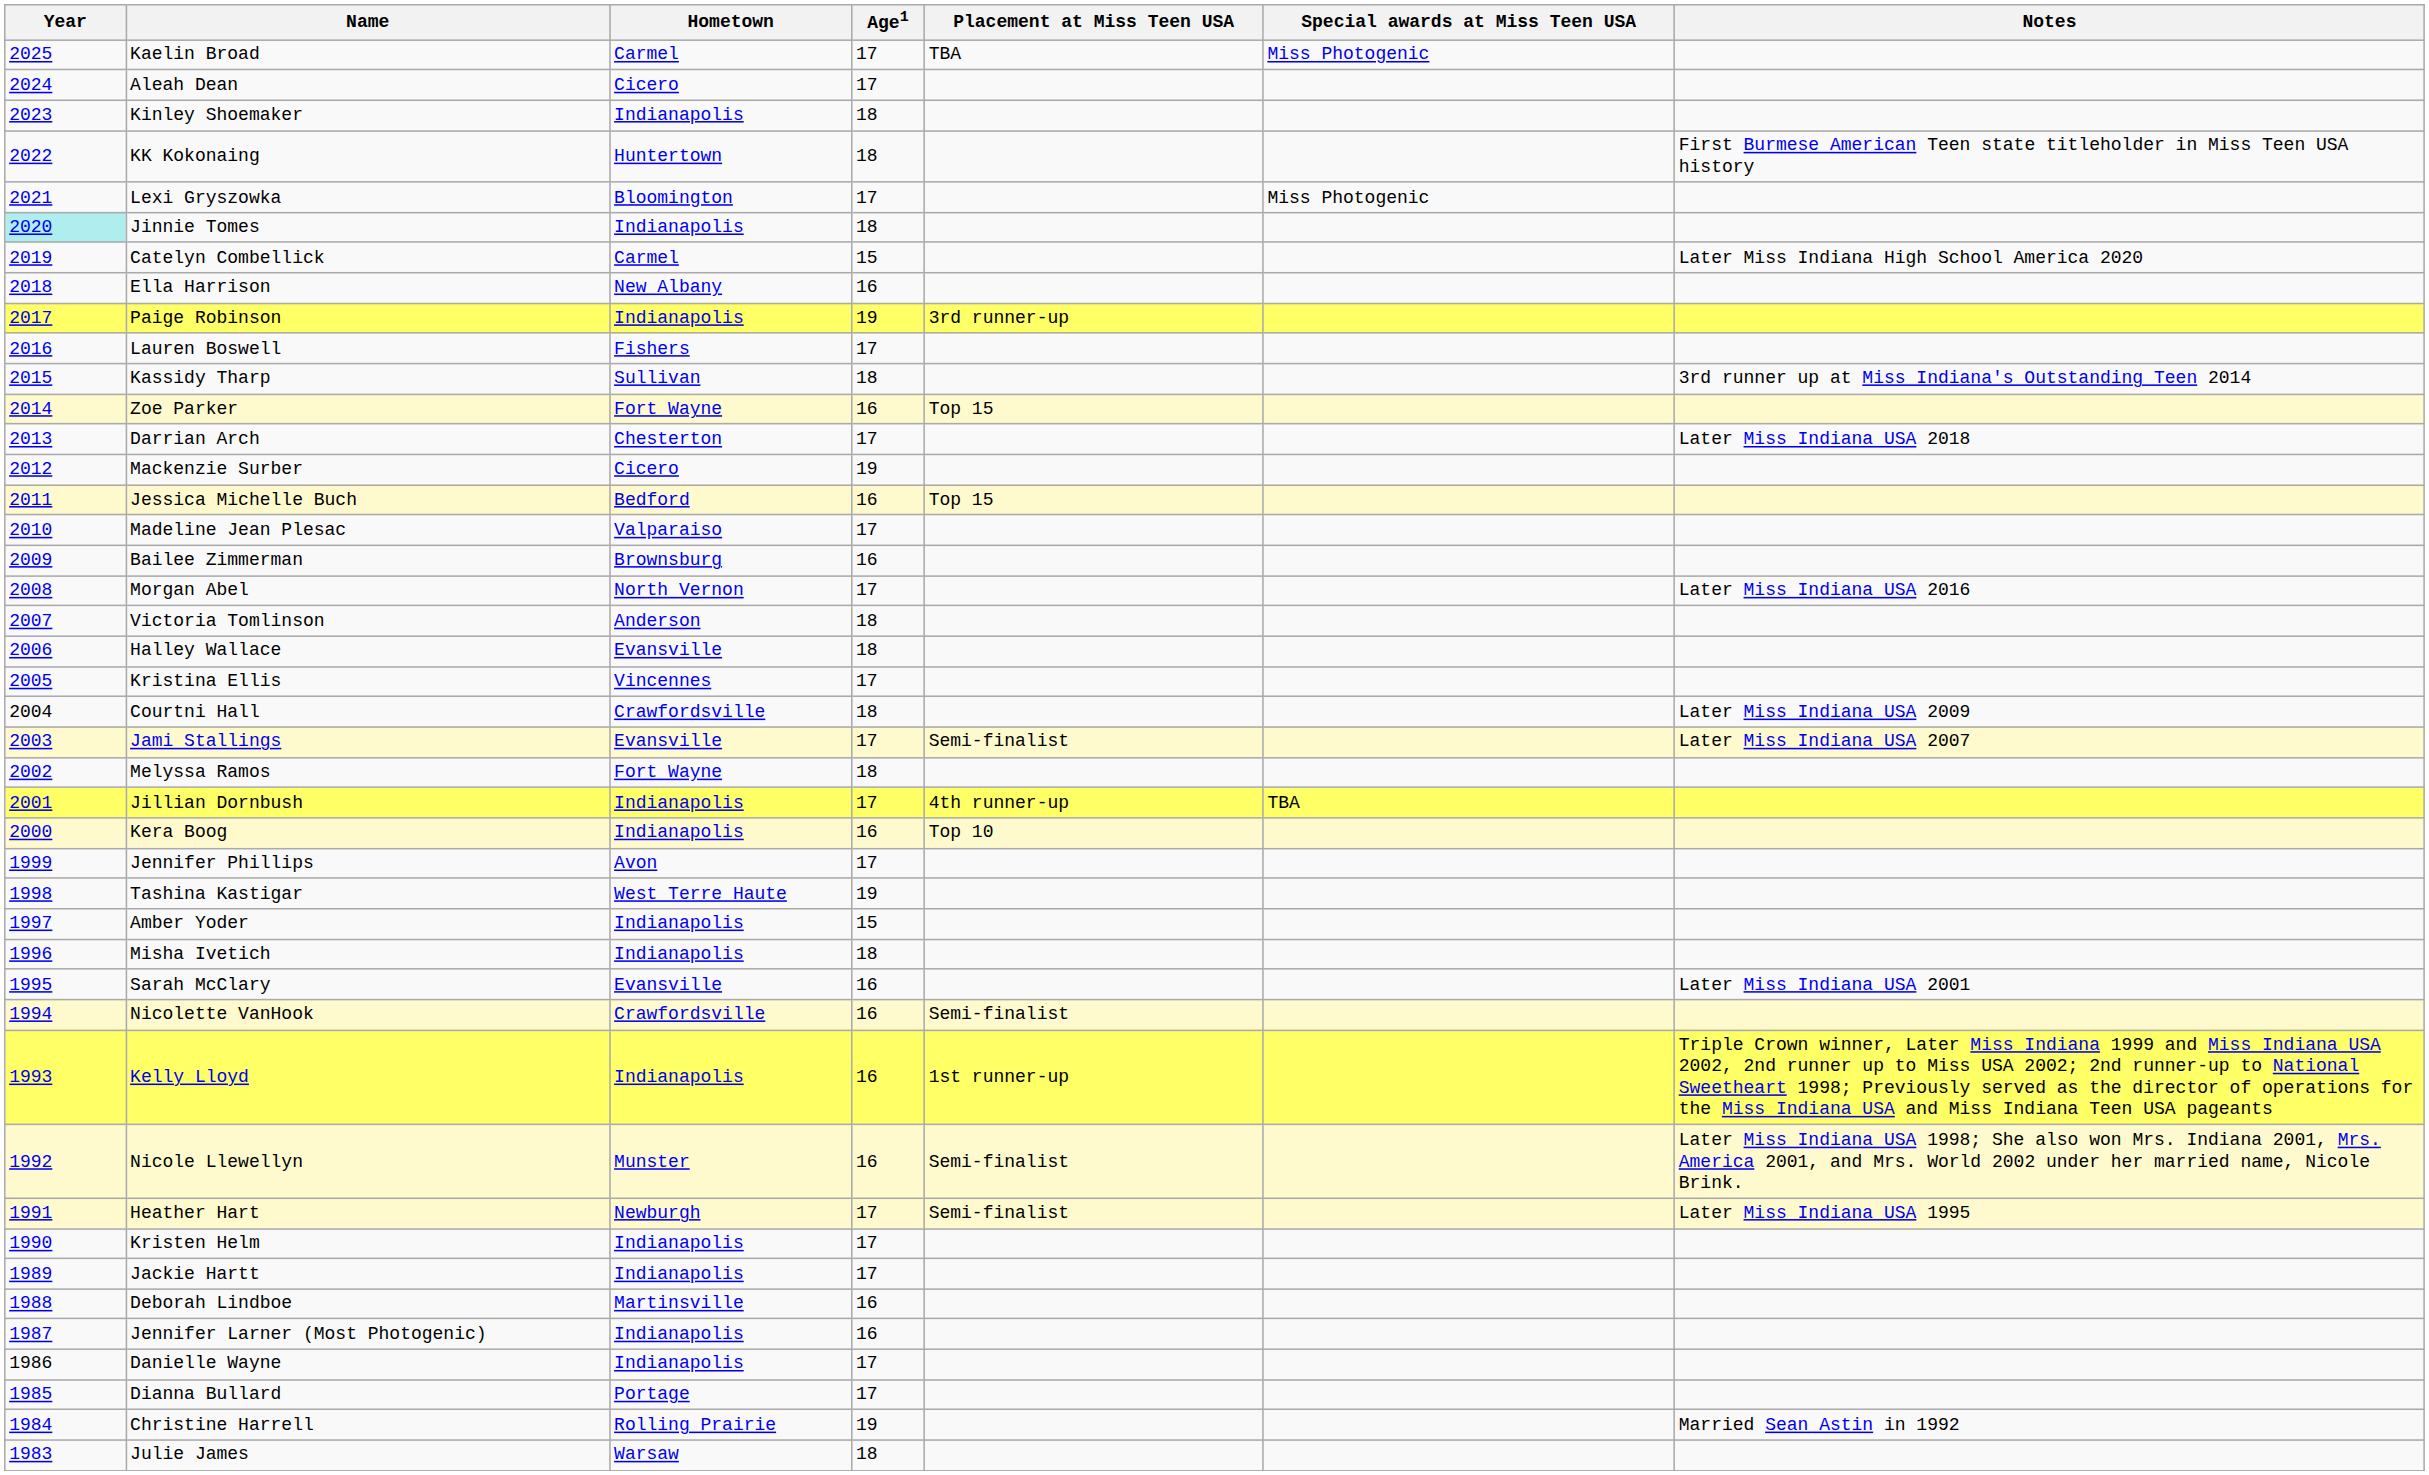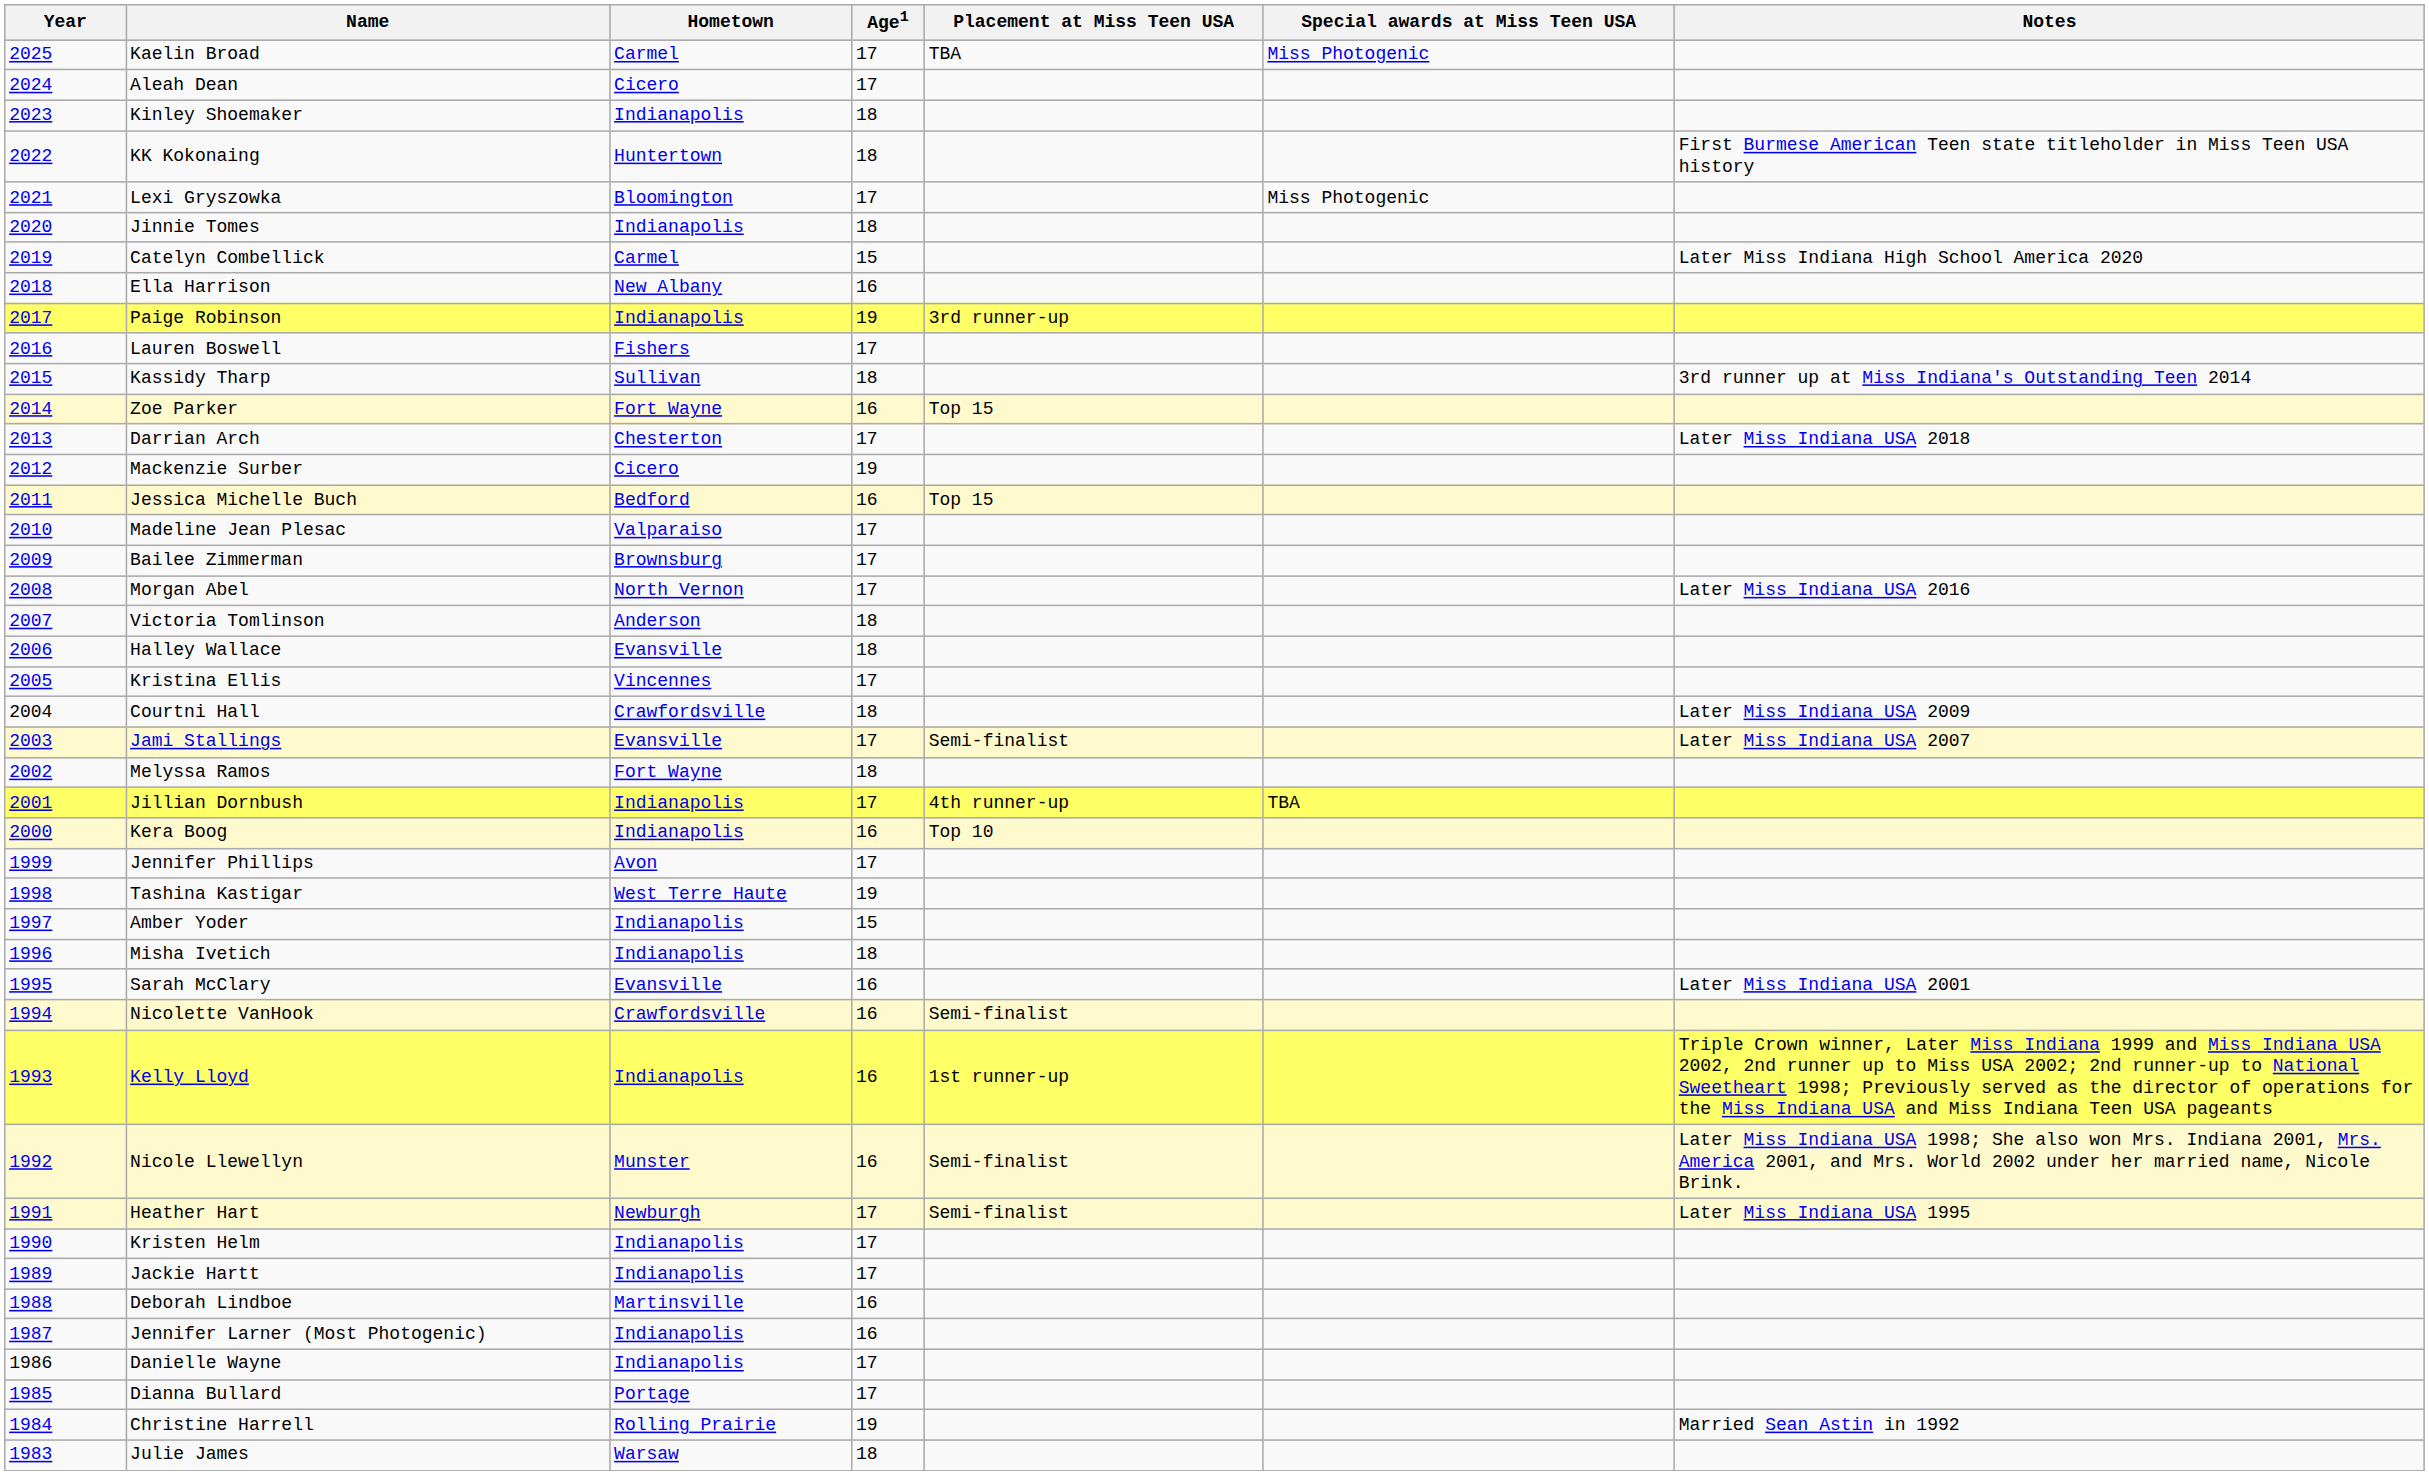(31, 227) paleturquoise background -> (31, 227) no background
(867, 560) 16 -> (867, 560) 17
